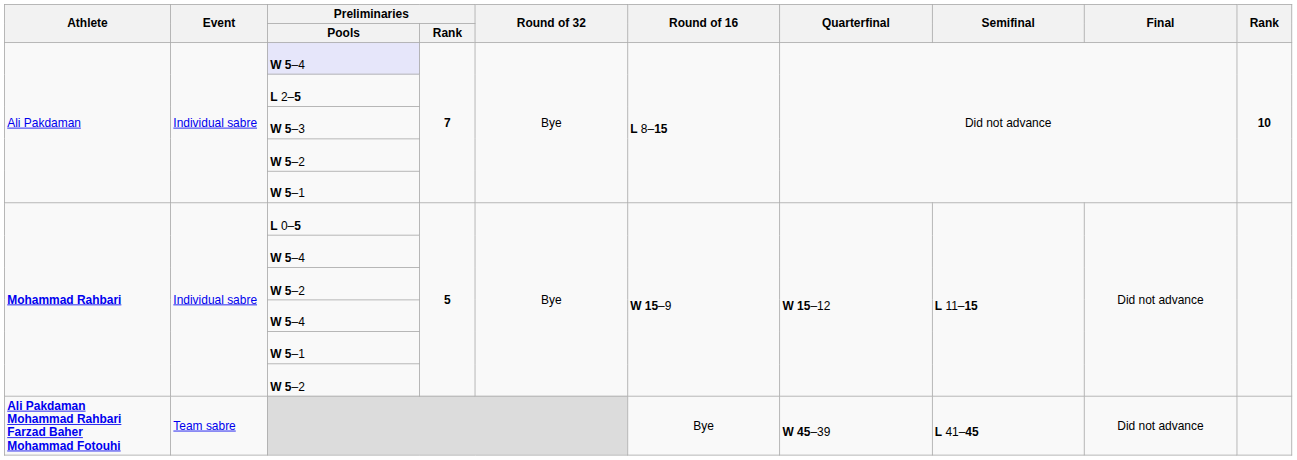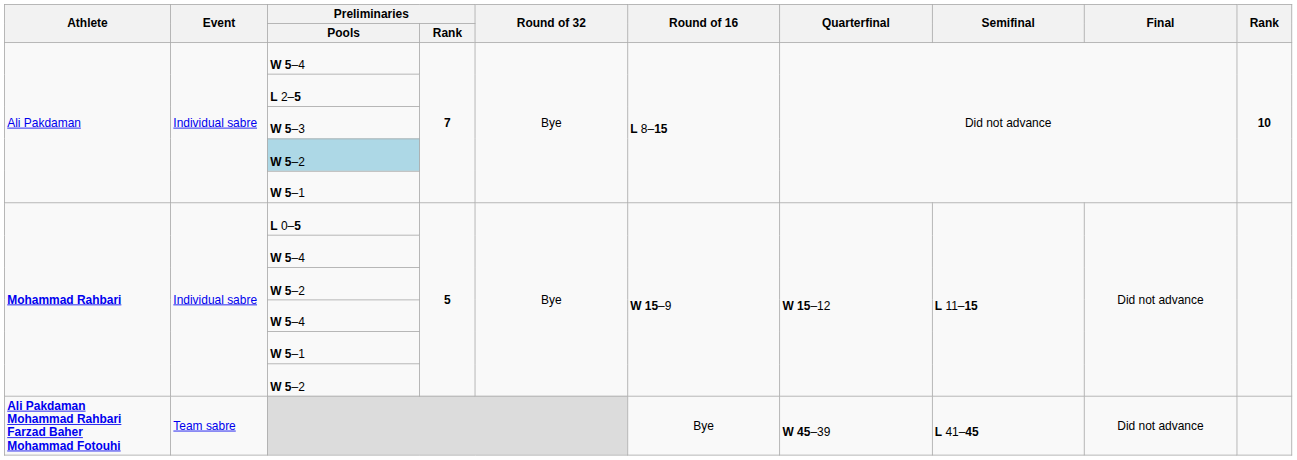(288, 65) lavender background -> (288, 65) no background
(288, 162) no background -> (288, 162) lightblue background
